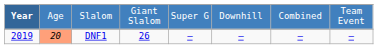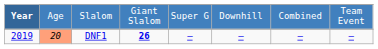(144, 37) normal -> (144, 37) bold
